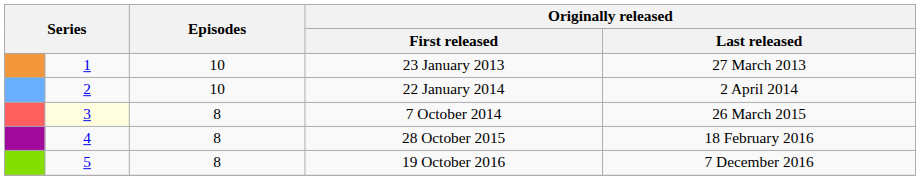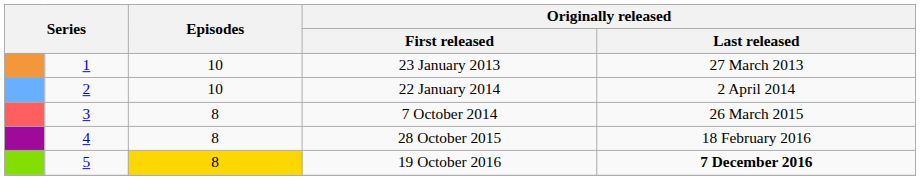(87, 114) lightyellow background -> (86, 114) no background
(217, 162) no background -> (215, 162) gold background
(759, 162) normal -> (756, 162) bold
